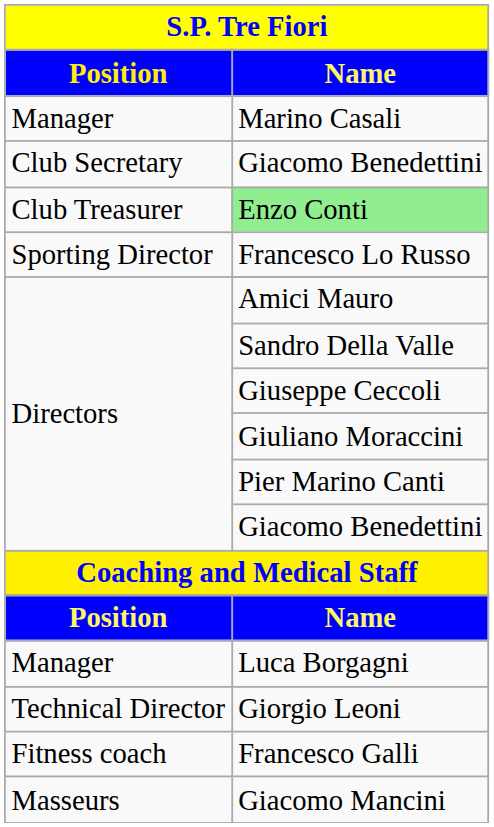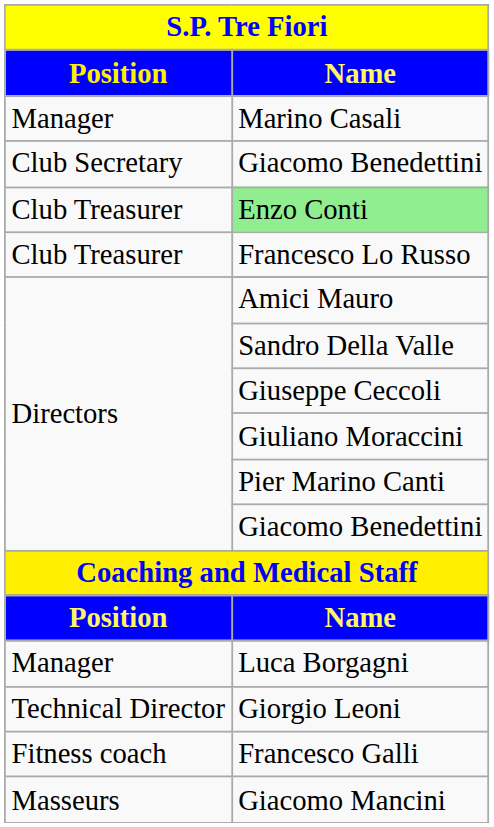(112, 254) Sporting Director -> (97, 254) Club Treasurer
